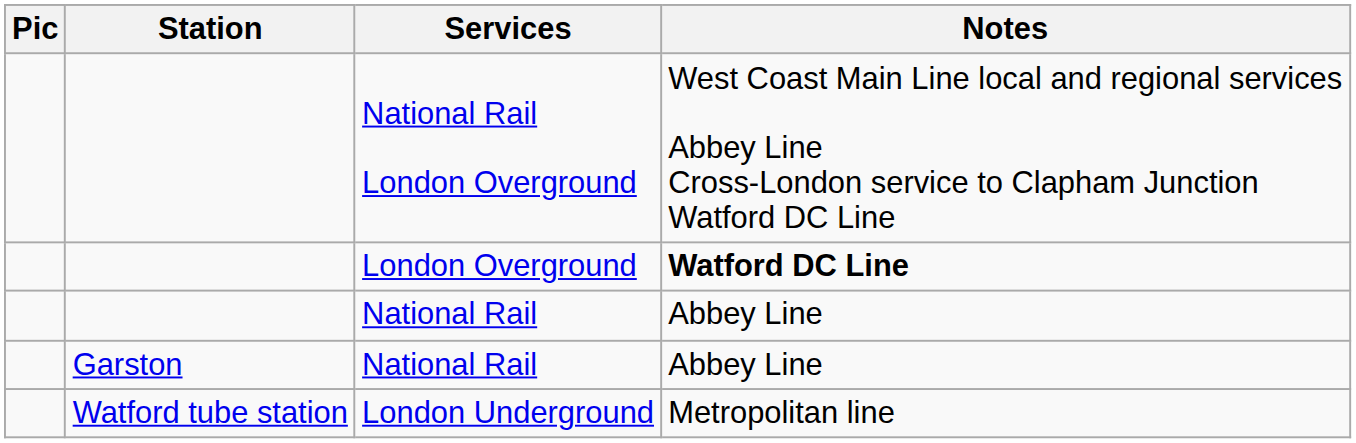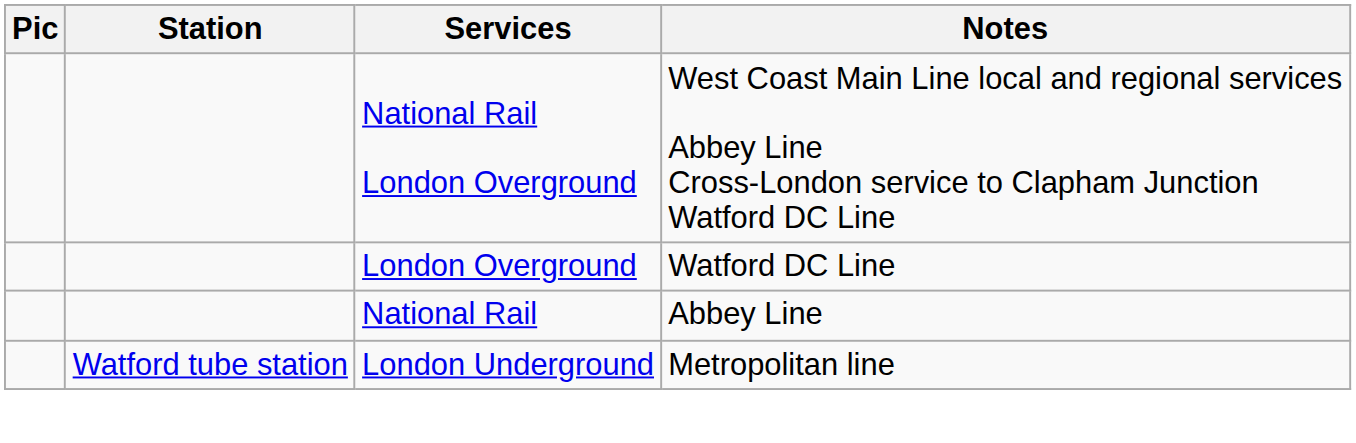(789, 265) bold -> (782, 265) normal
- row: (128, 363)
